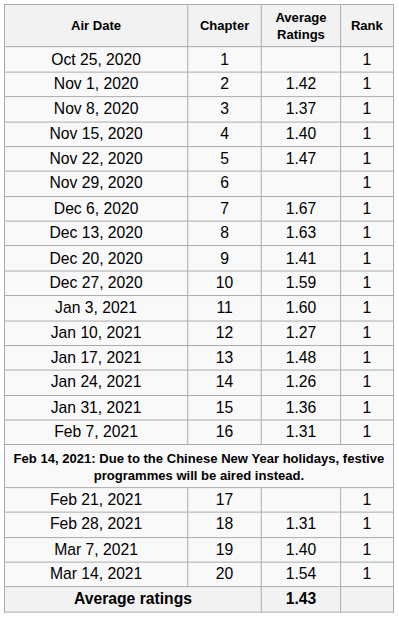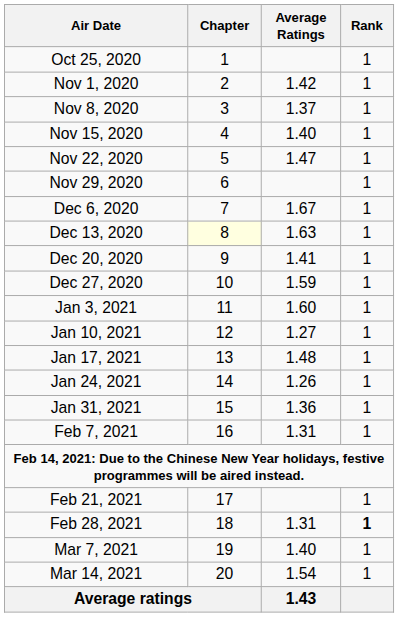(225, 233) no background -> (225, 233) lightyellow background
(367, 524) normal -> (367, 524) bold
